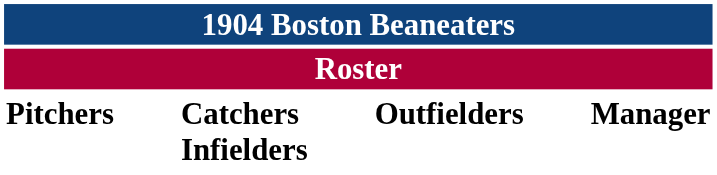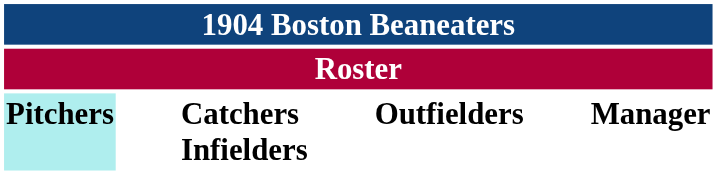(60, 113) no background -> (60, 113) paleturquoise background
